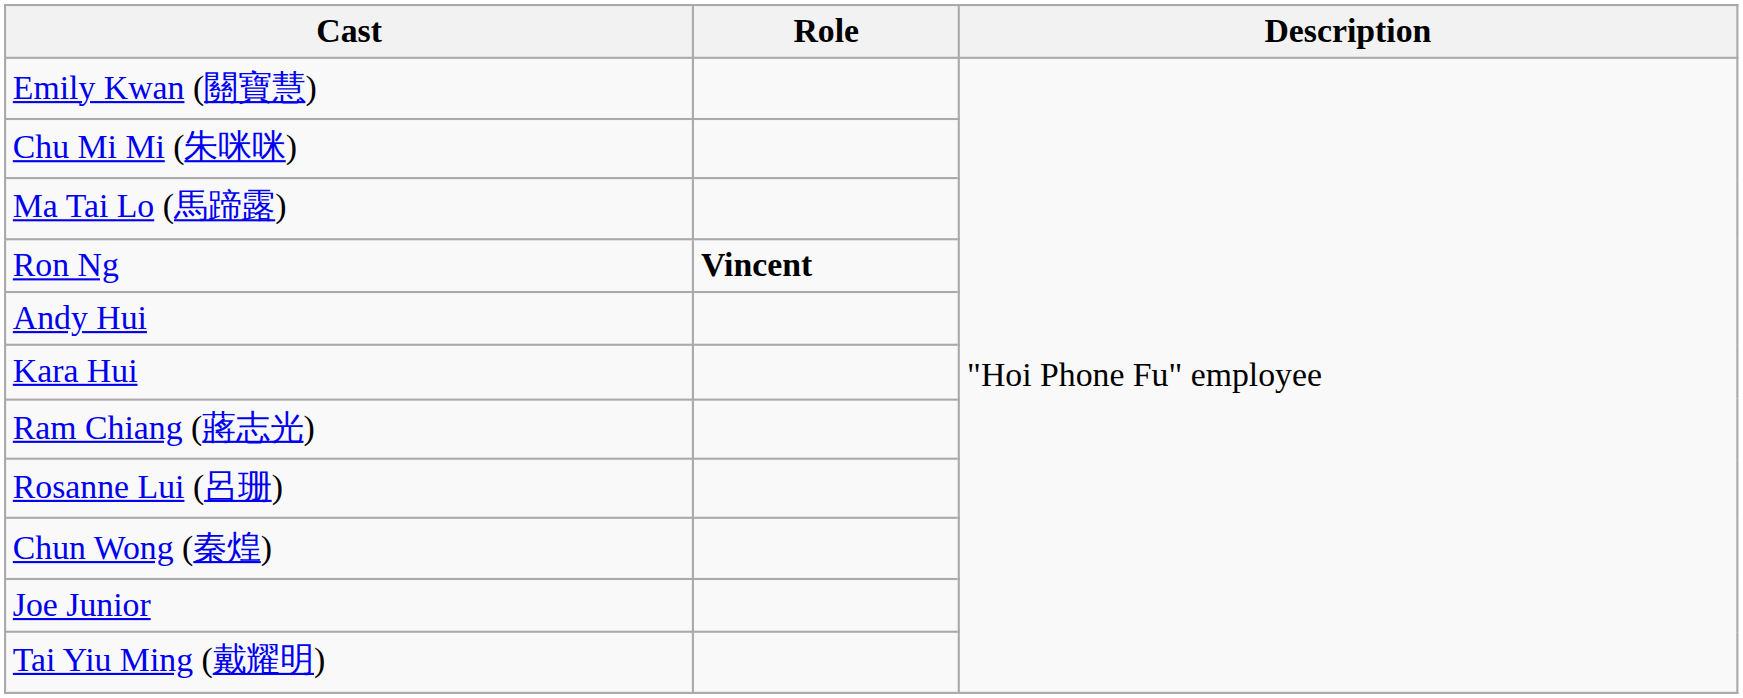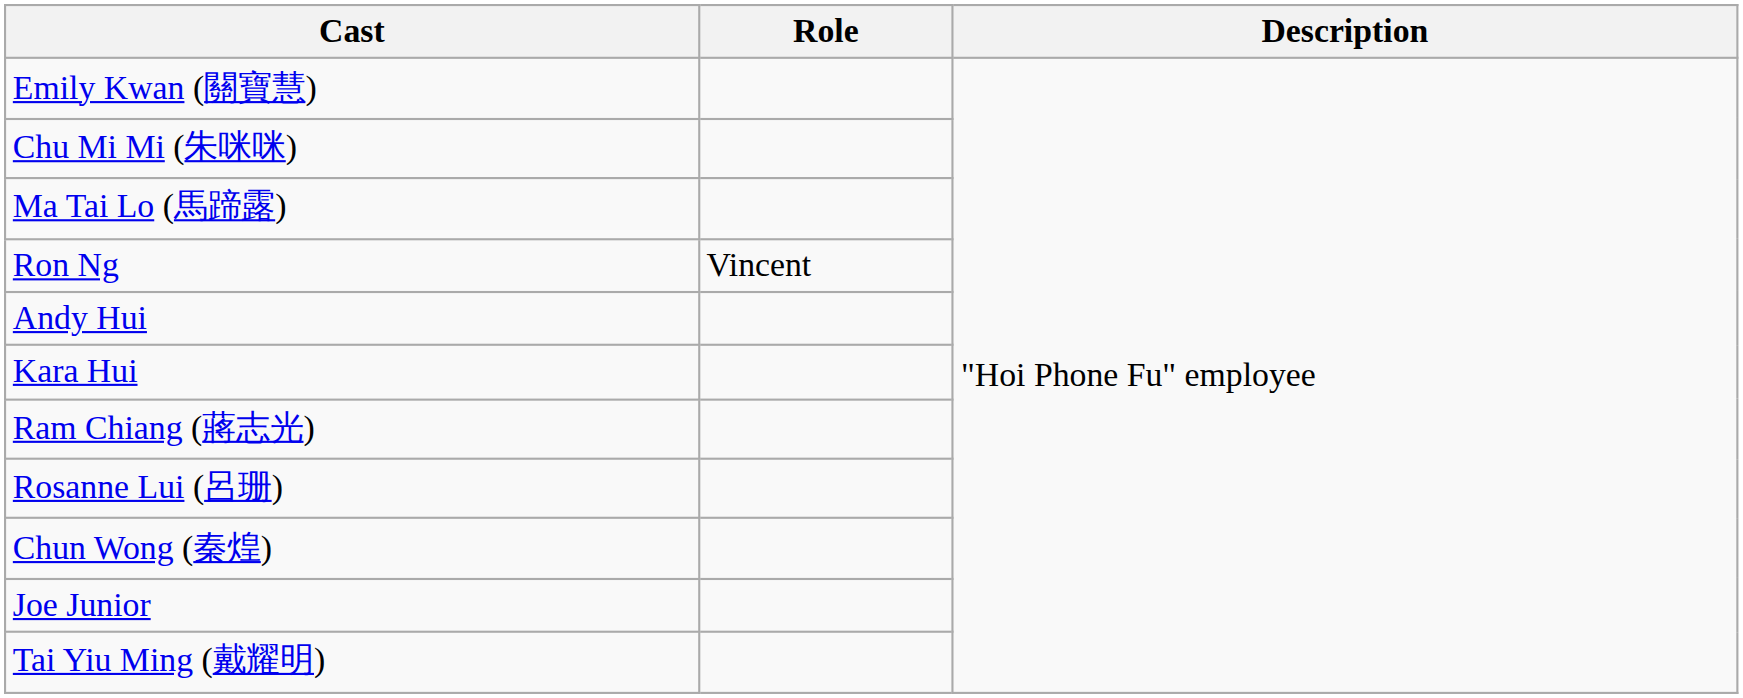(757, 264) bold -> (759, 264) normal
